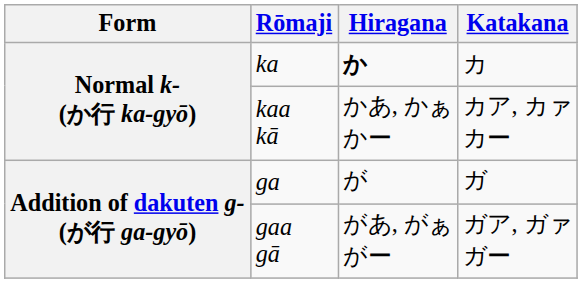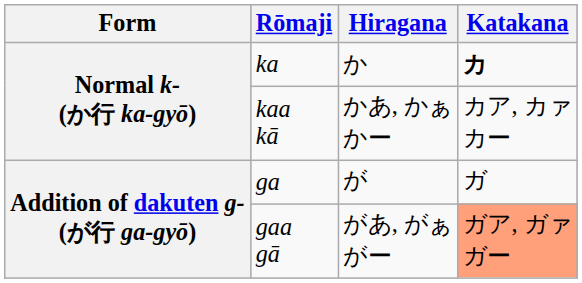(355, 63) bold -> (355, 63) normal
(475, 63) normal -> (475, 63) bold
(518, 239) no background -> (518, 239) lightsalmon background
